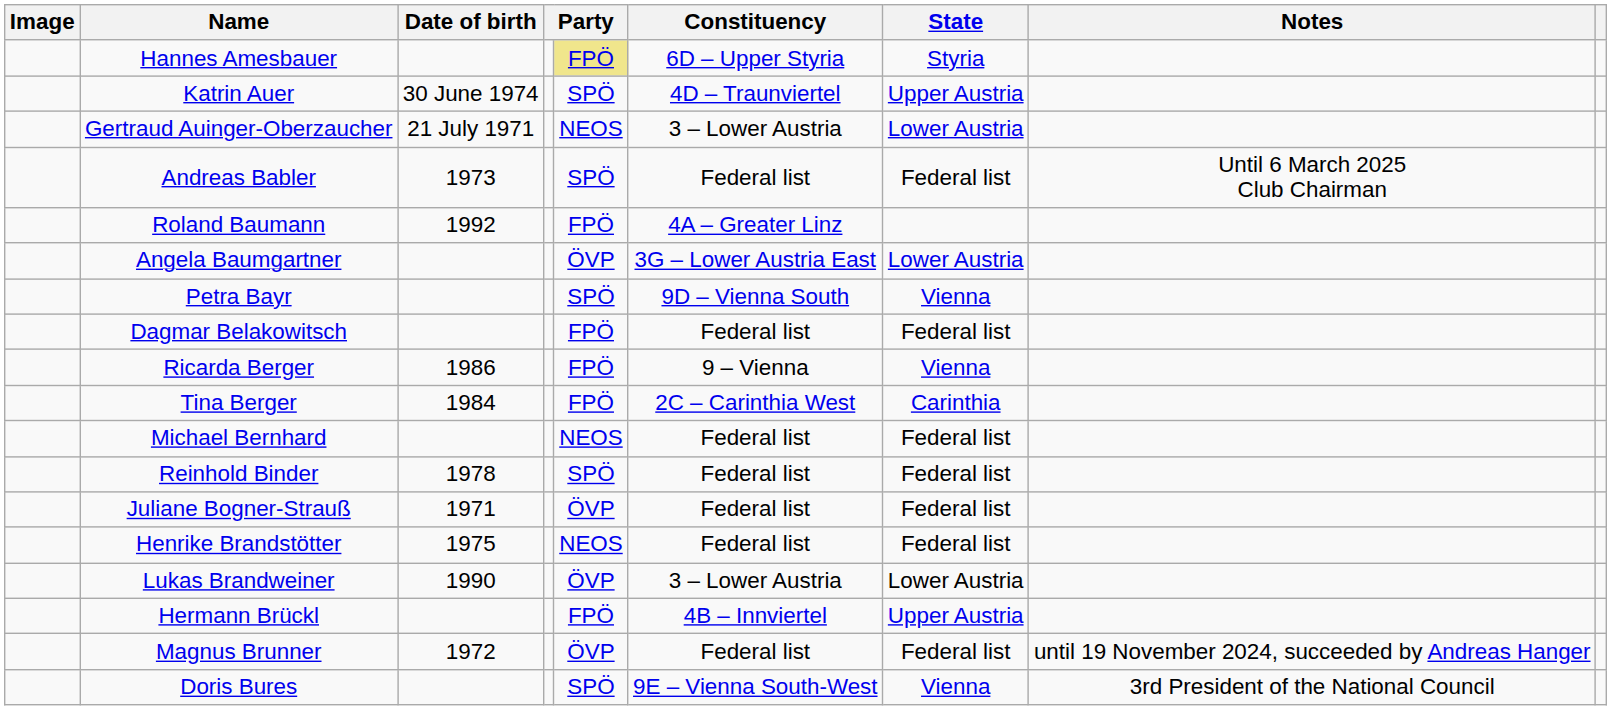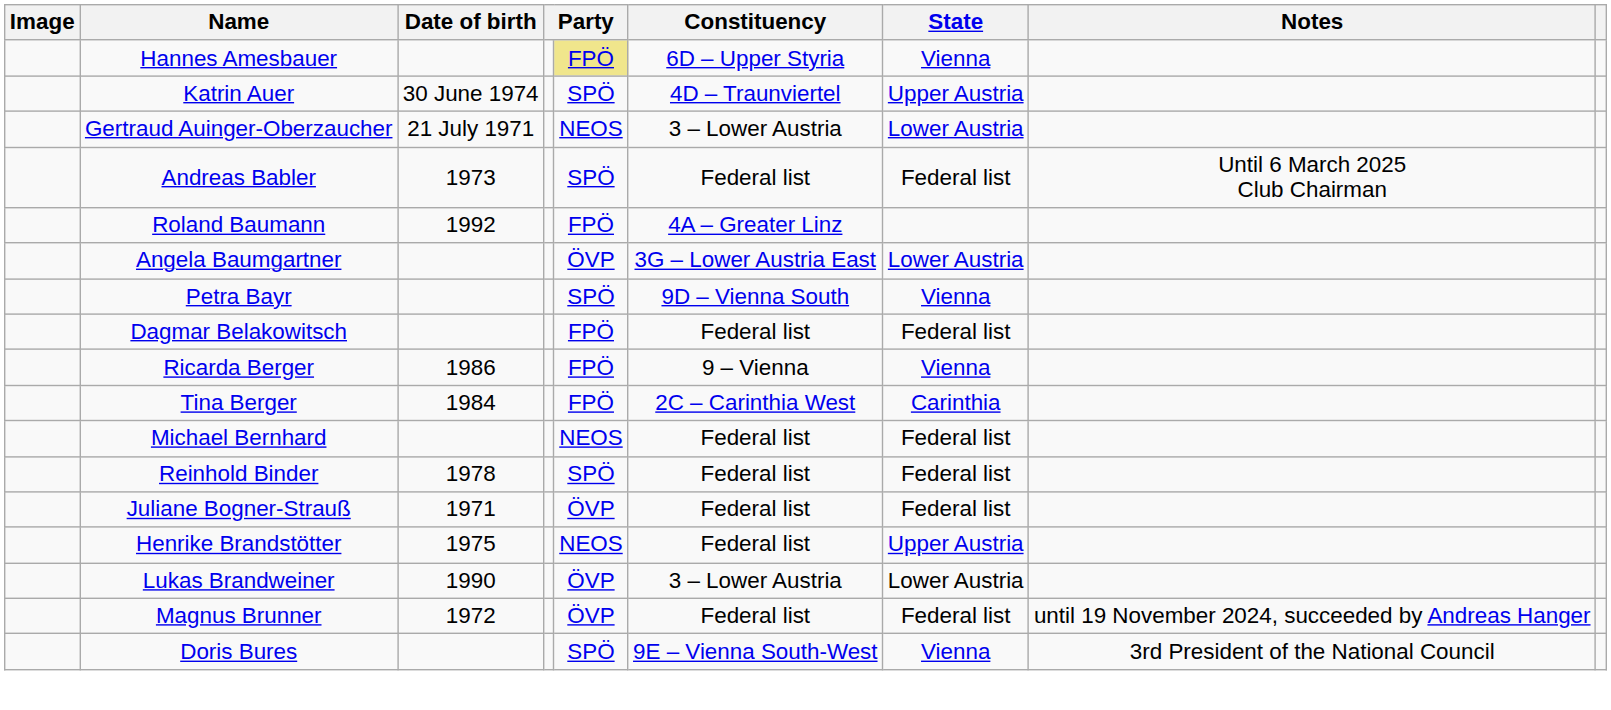(956, 57) Styria -> (956, 57) Vienna
(956, 544) Federal list -> (956, 544) Upper Austria
- row: (239, 615)
